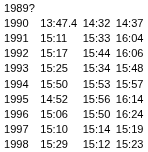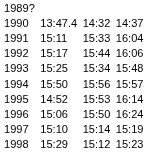(96, 84) 15:53 -> (96, 84) 15:56
(96, 99) 15:56 -> (96, 99) 15:53
